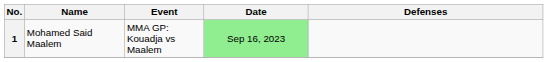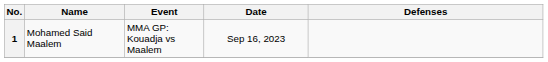(256, 38) lightgreen background -> (256, 38) no background
